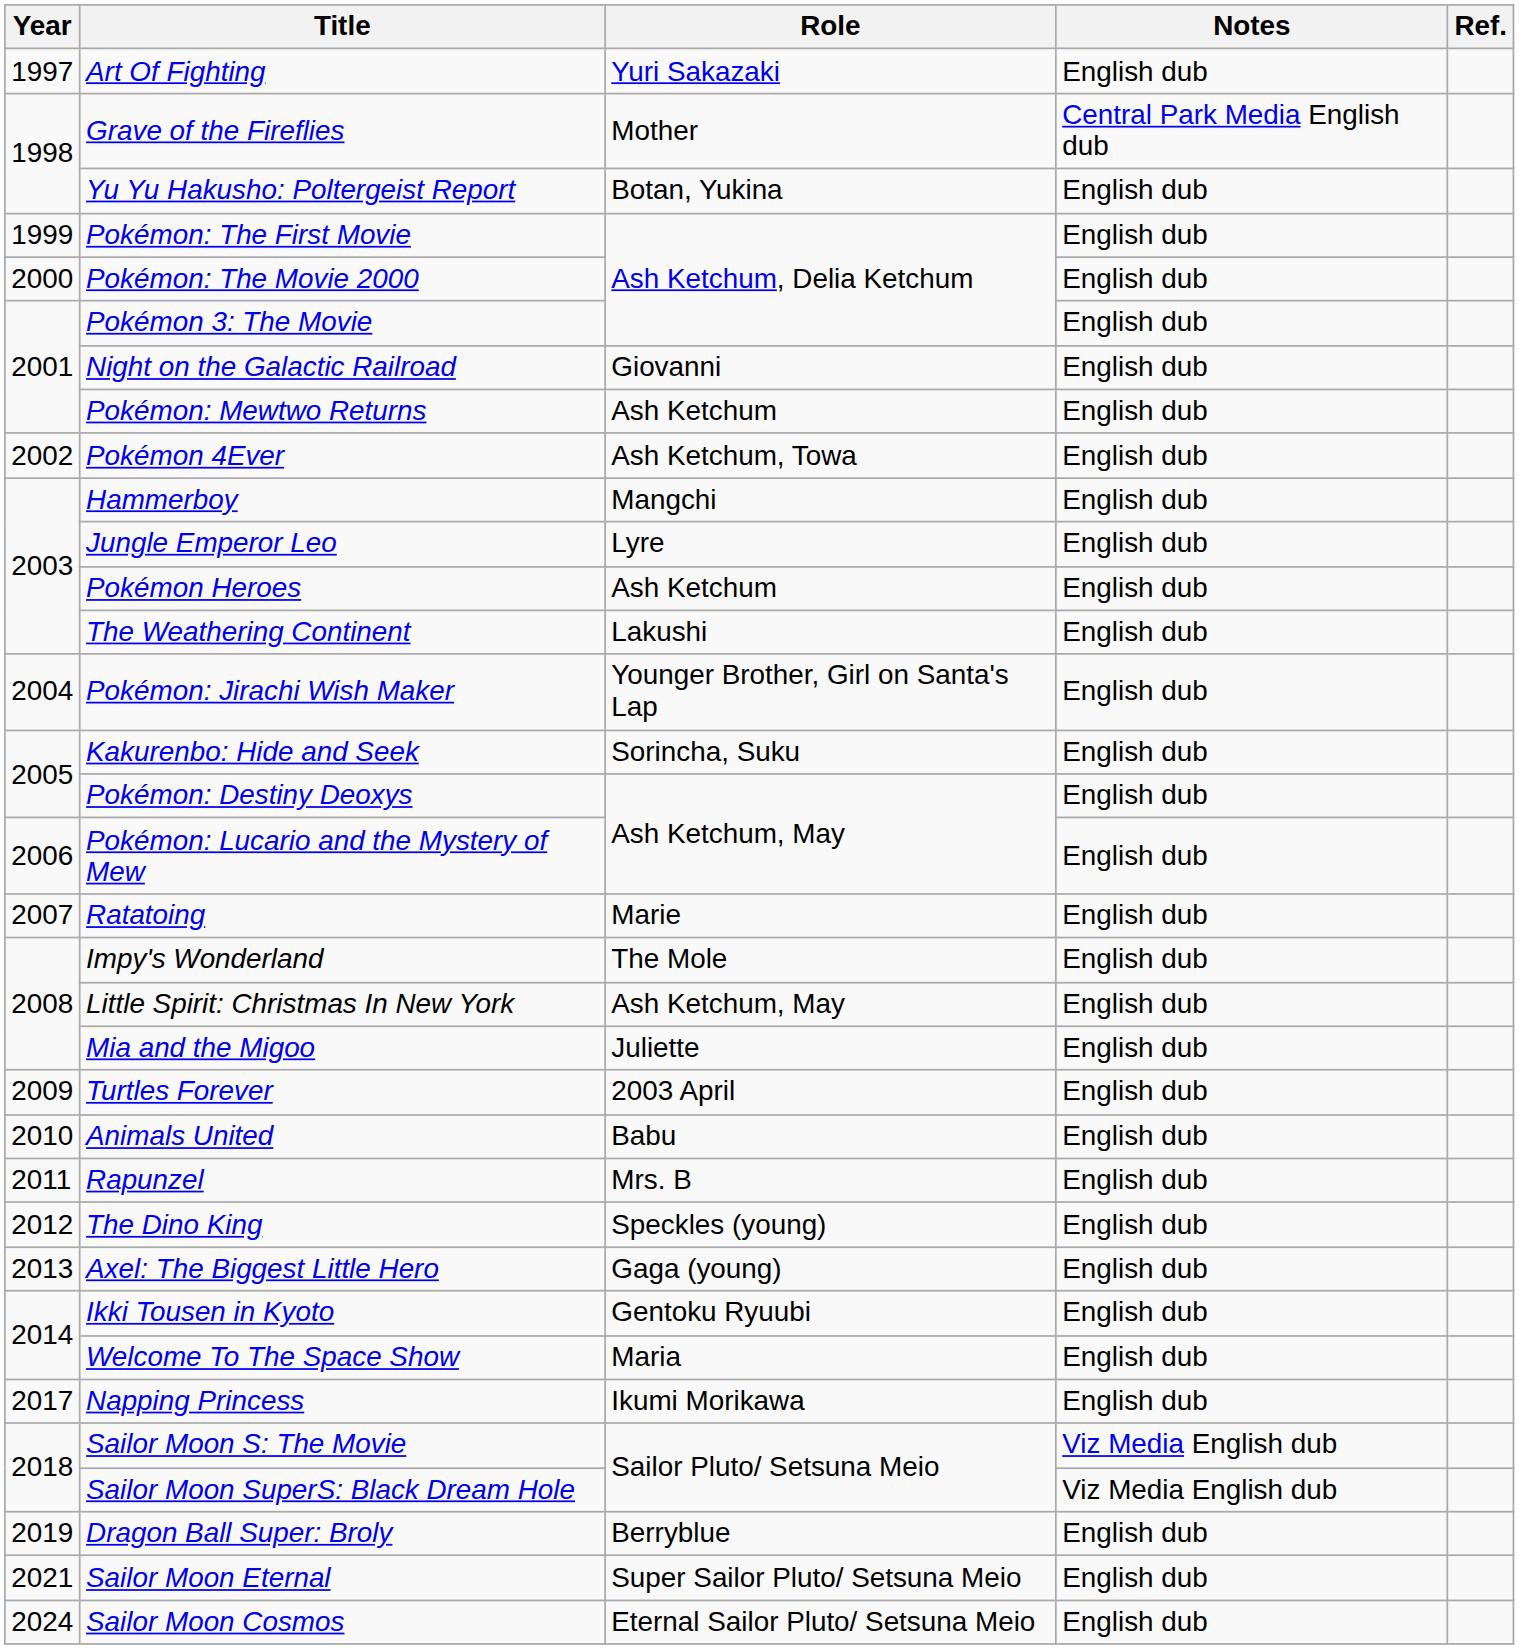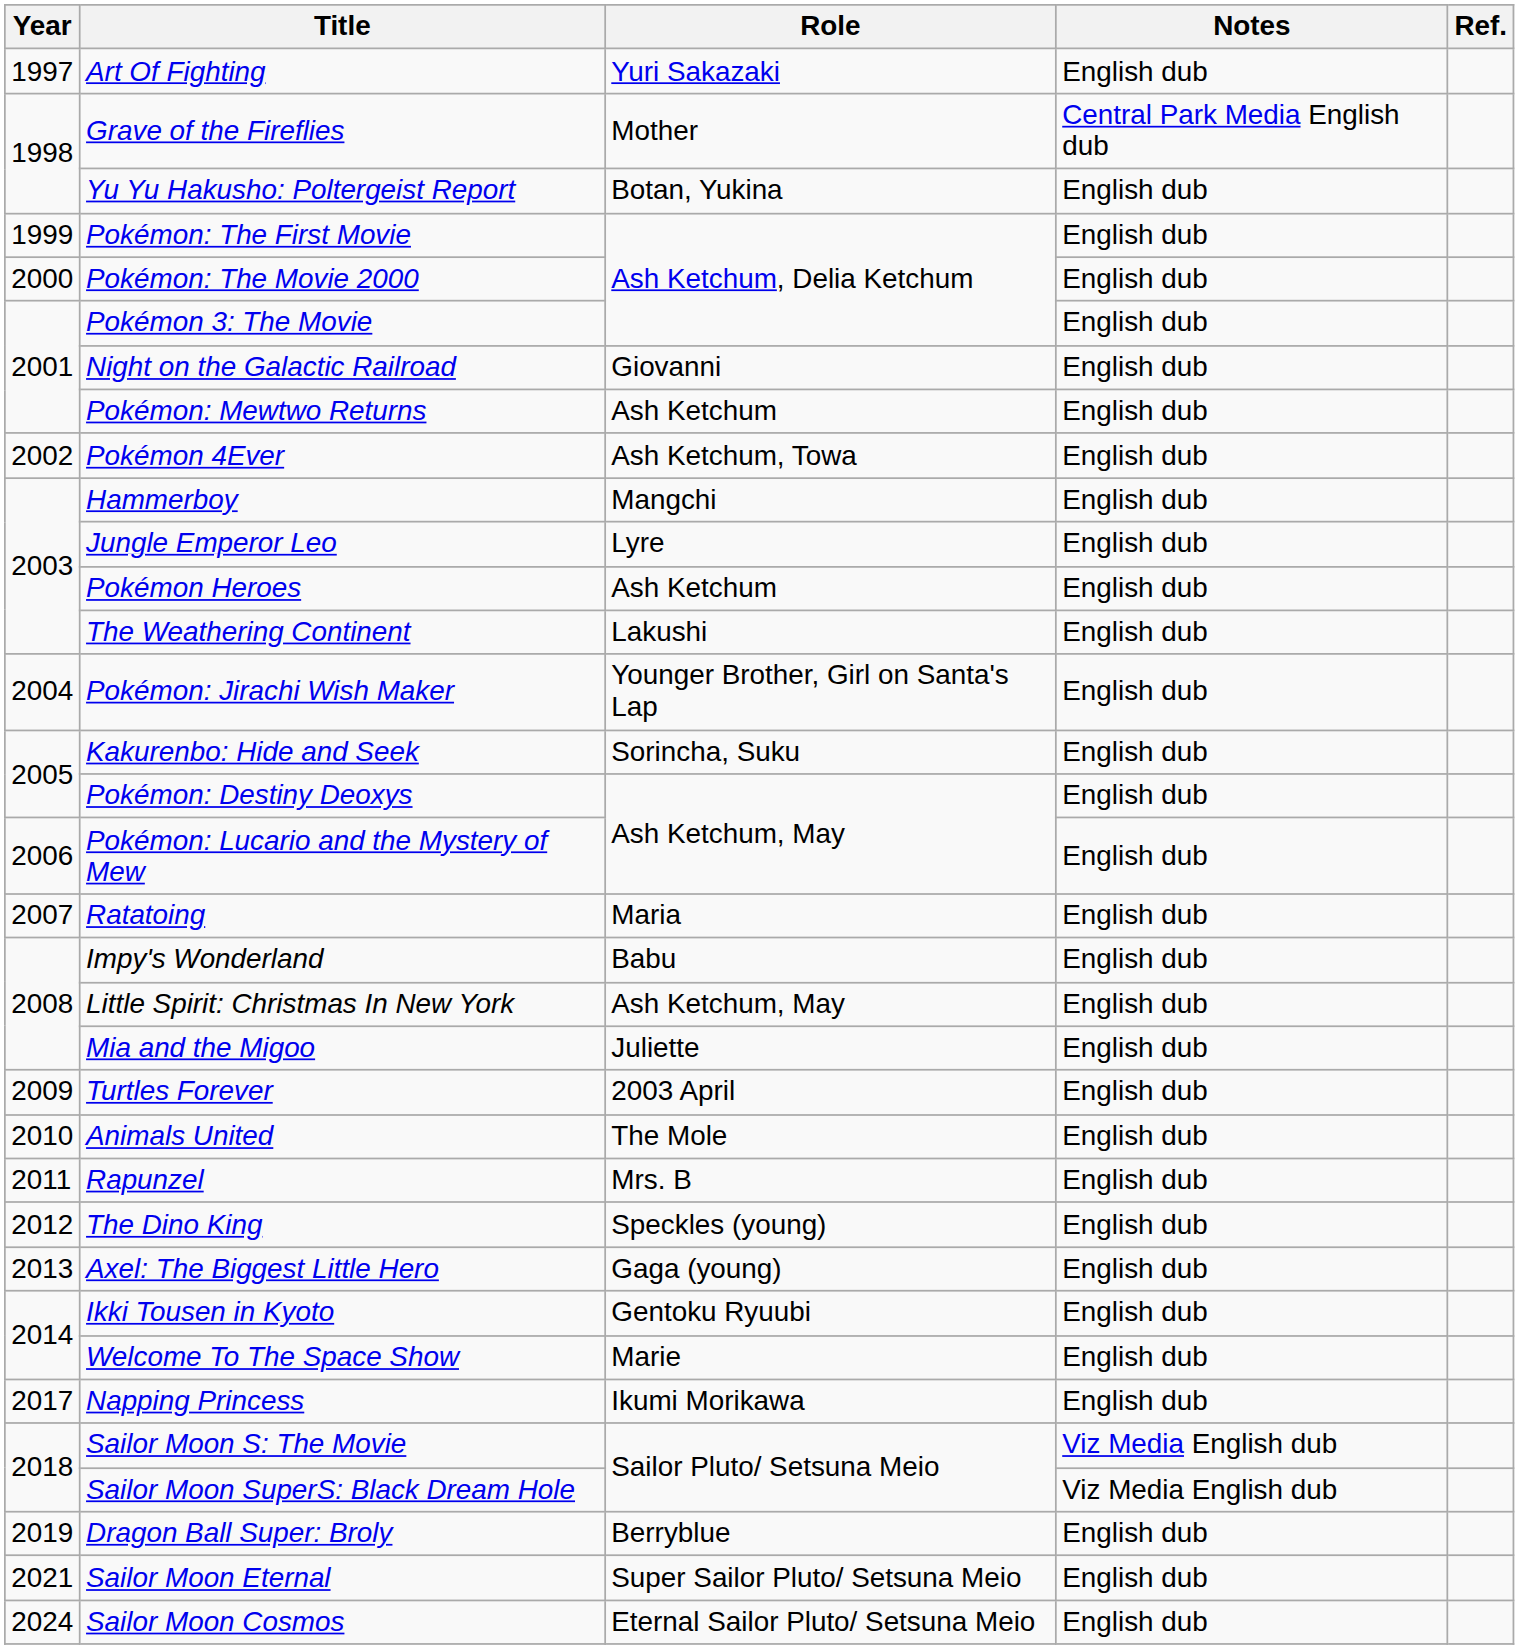(646, 915) Marie -> (646, 915) Maria
(669, 959) The Mole -> (644, 959) Babu
(644, 1136) Babu -> (669, 1136) The Mole
(646, 1356) Maria -> (646, 1356) Marie
